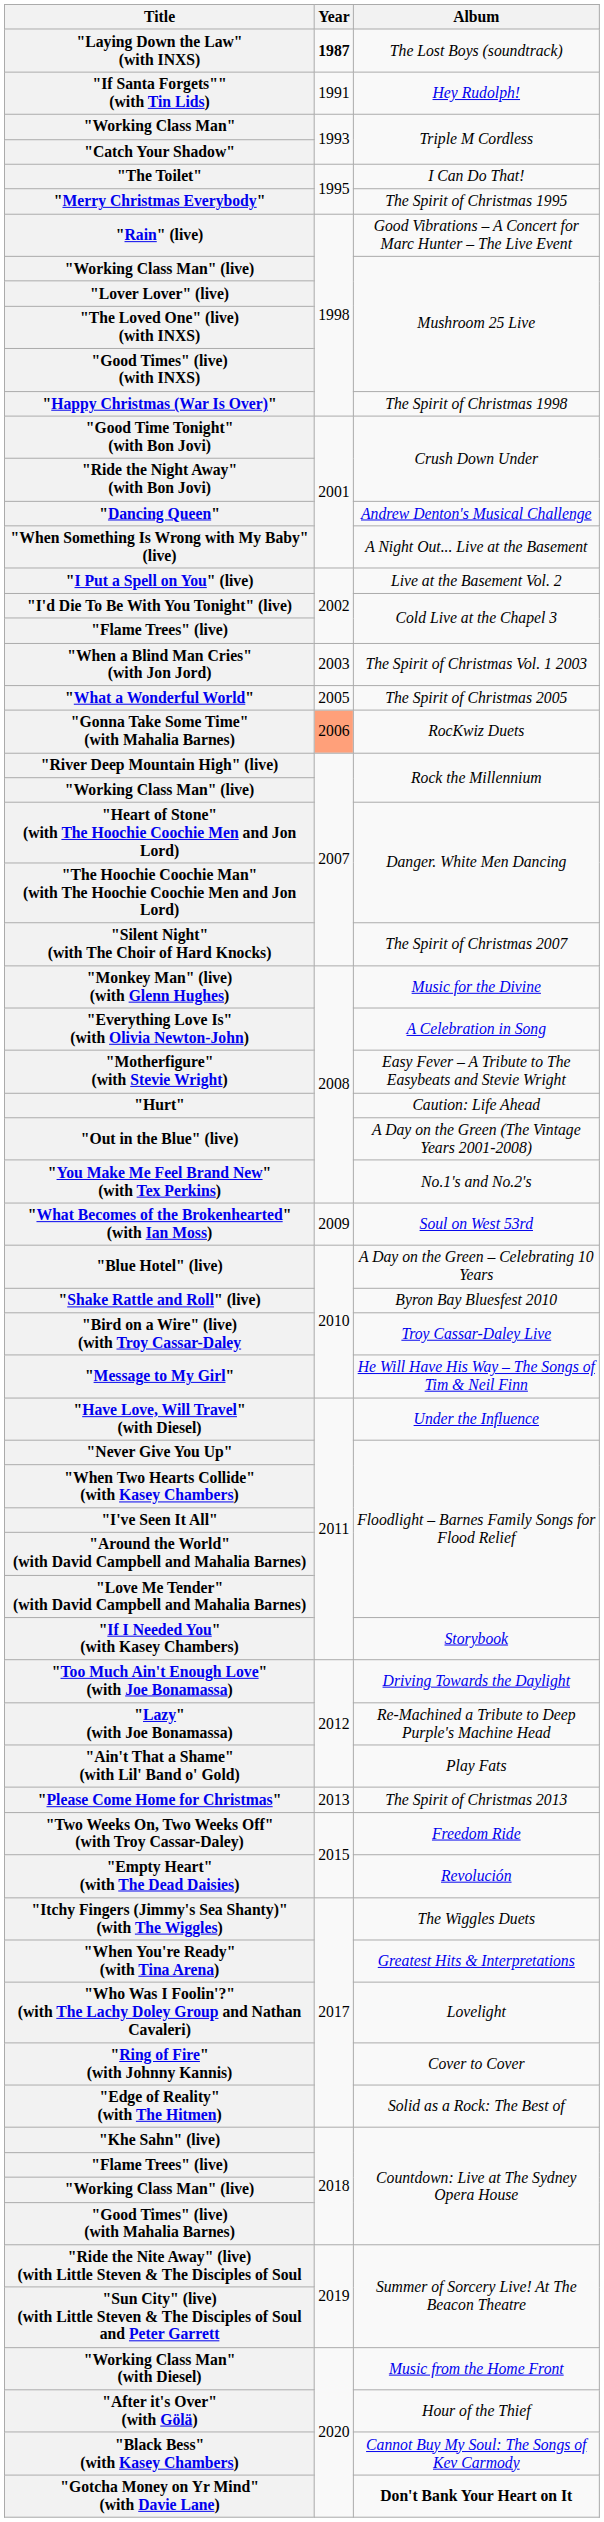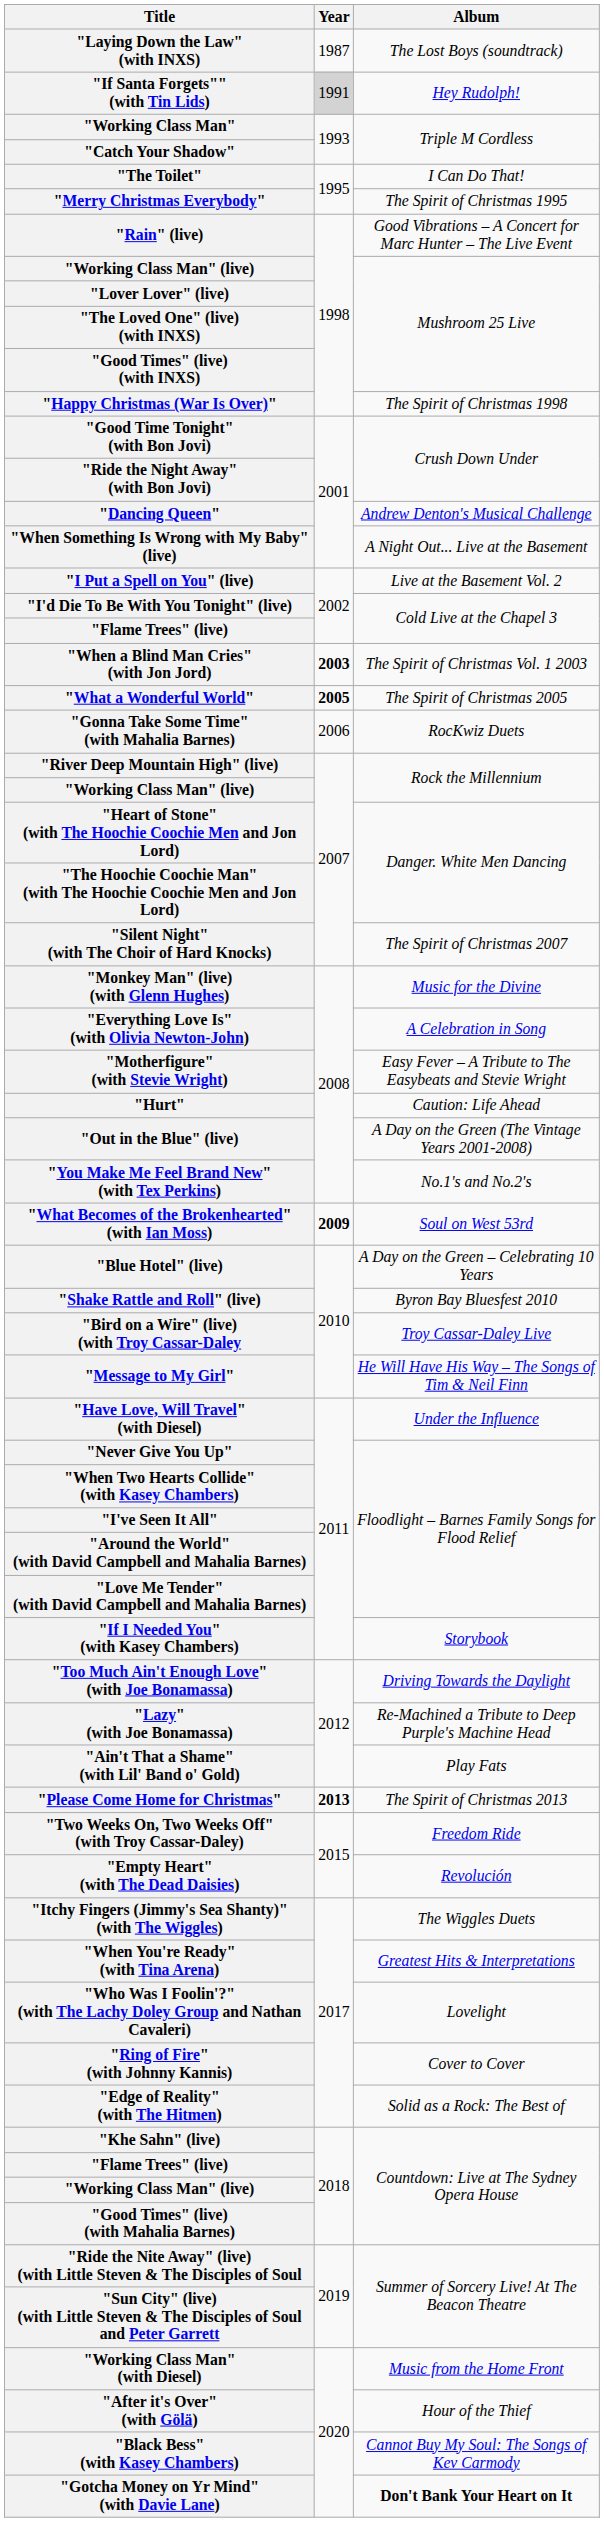(334, 50) bold -> (334, 50) normal
(334, 93) no background -> (334, 93) lightgrey background
(334, 664) normal -> (334, 664) bold
(334, 697) normal -> (334, 697) bold
(334, 731) lightsalmon background -> (334, 731) no background
(334, 1224) normal -> (334, 1224) bold
(334, 1799) normal -> (334, 1799) bold
